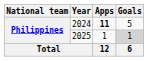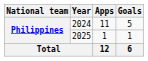(104, 24) bold -> (104, 24) normal
(130, 37) lightgrey background -> (130, 37) no background
